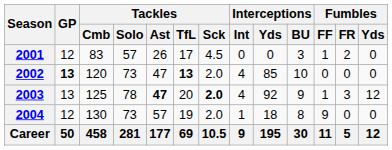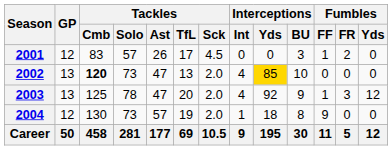(67, 74) bold -> (67, 74) normal
(96, 74) normal -> (96, 74) bold
(186, 74) bold -> (186, 74) normal
(270, 74) no background -> (270, 74) gold background
(160, 94) bold -> (160, 94) normal
(214, 94) bold -> (214, 94) normal
